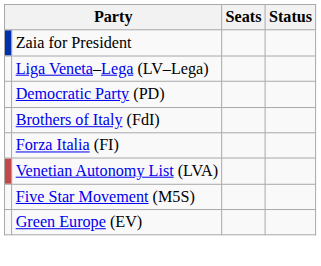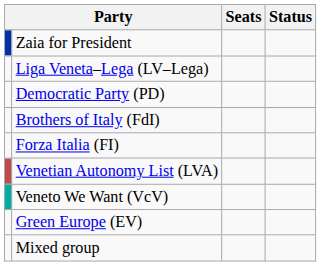- row: (105, 196)
+ row: (92, 196)
+ row: (58, 247)
